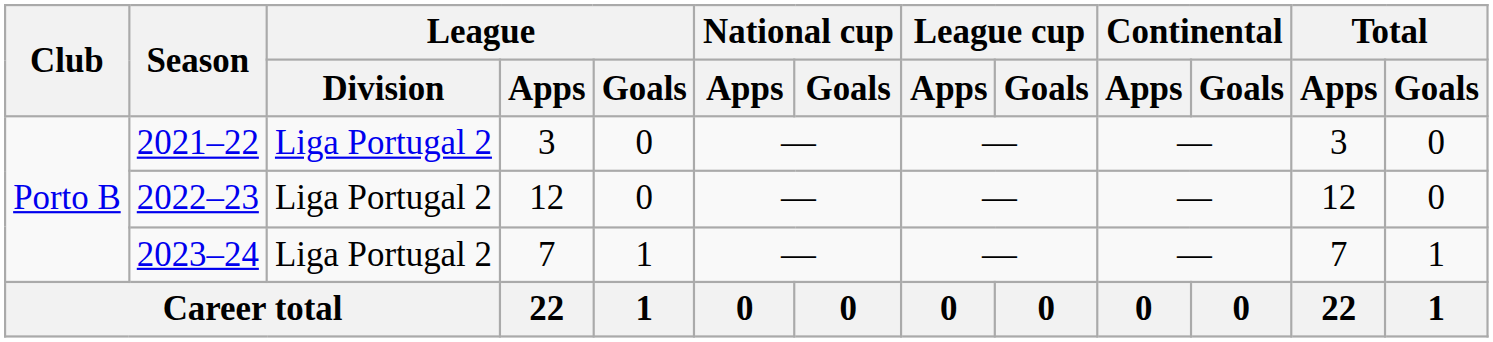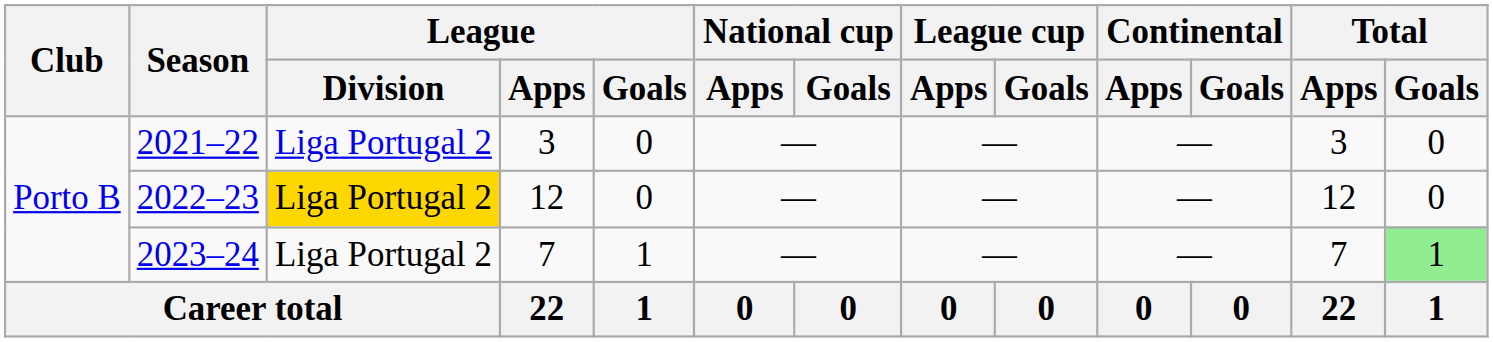(383, 198) no background -> (383, 198) gold background
(1436, 253) no background -> (1436, 253) lightgreen background
